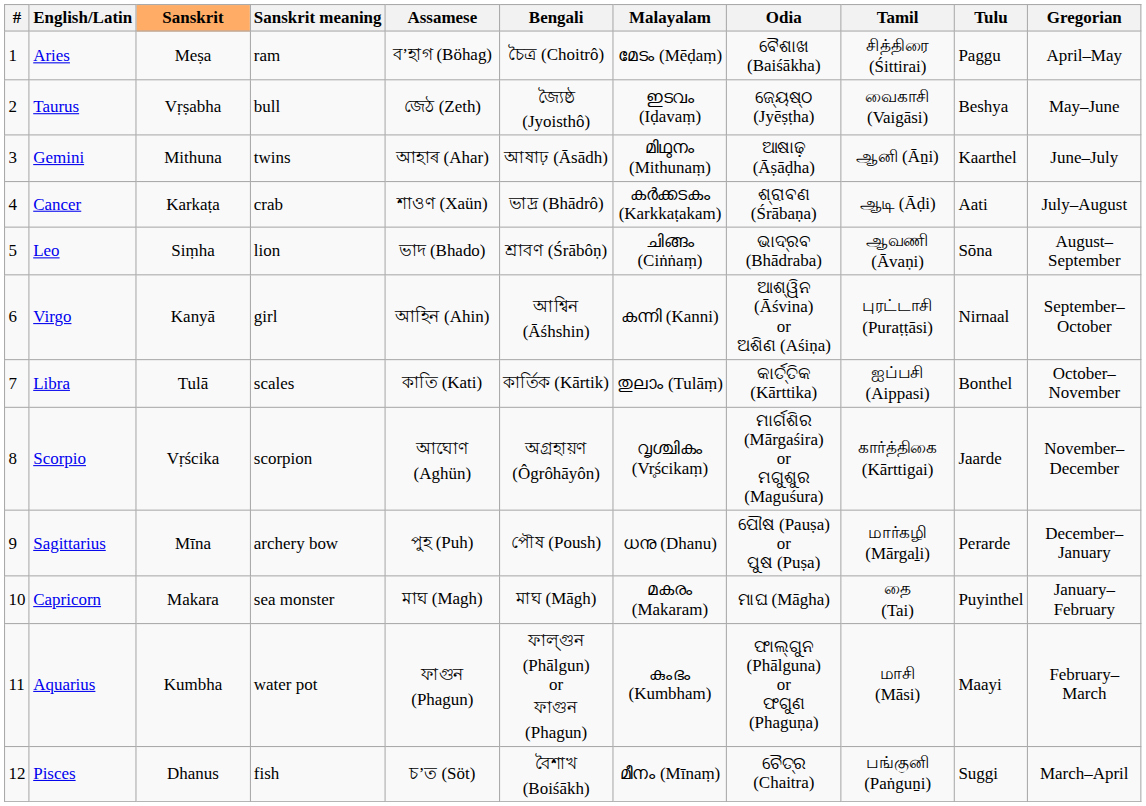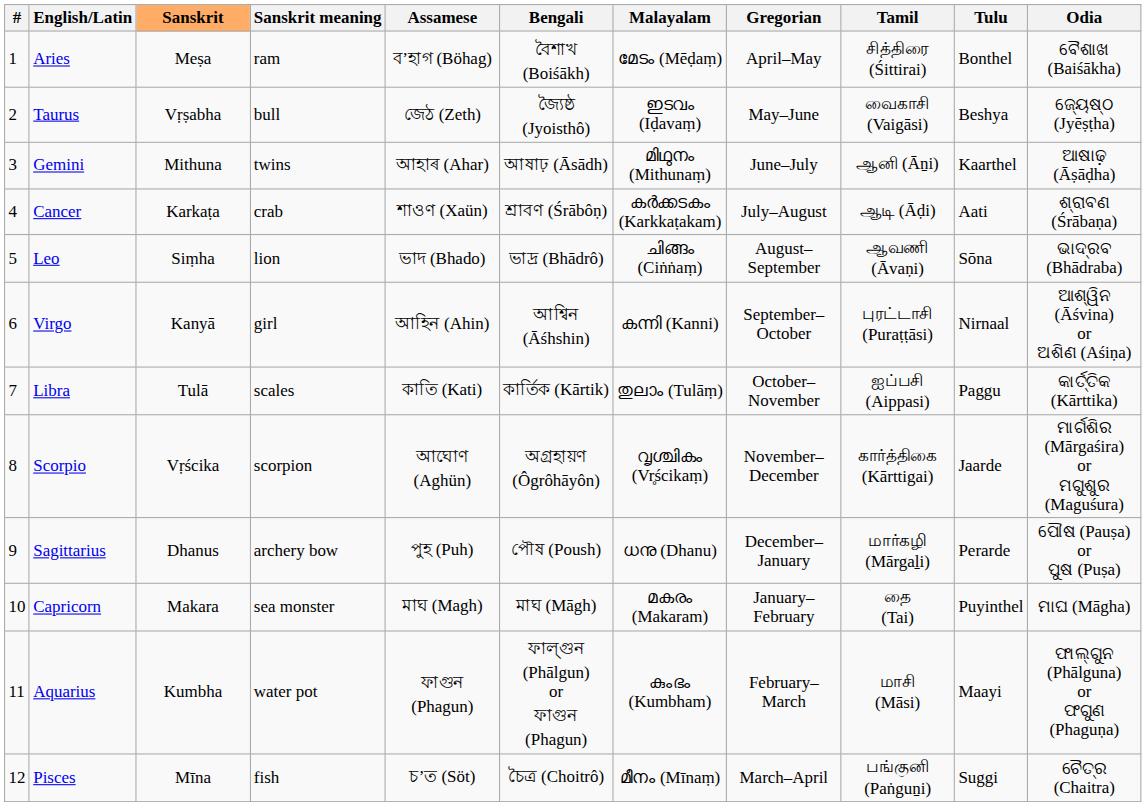columns swapped: (784, 17) <-> (1084, 17)
(556, 54) চৈত্র (Choitrô) -> (556, 61) বৈশাখ (Boiśākh)
(980, 55) Paggu -> (985, 59) Bonthel
(556, 203) ভাদ্র (Bhādrô) -> (556, 210) শ্রাবণ (Śrābôṇ)
(556, 250) শ্রাবণ (Śrābôṇ) -> (556, 257) ভাদ্র (Bhādrô)
(985, 383) Bonthel -> (980, 390) Paggu
(193, 543) Mīna -> (193, 550) Dhanus
(193, 773) Dhanus -> (193, 777) Mīna
(556, 775) বৈশাখ (Boiśākh) -> (556, 776) চৈত্র (Choitrô)
